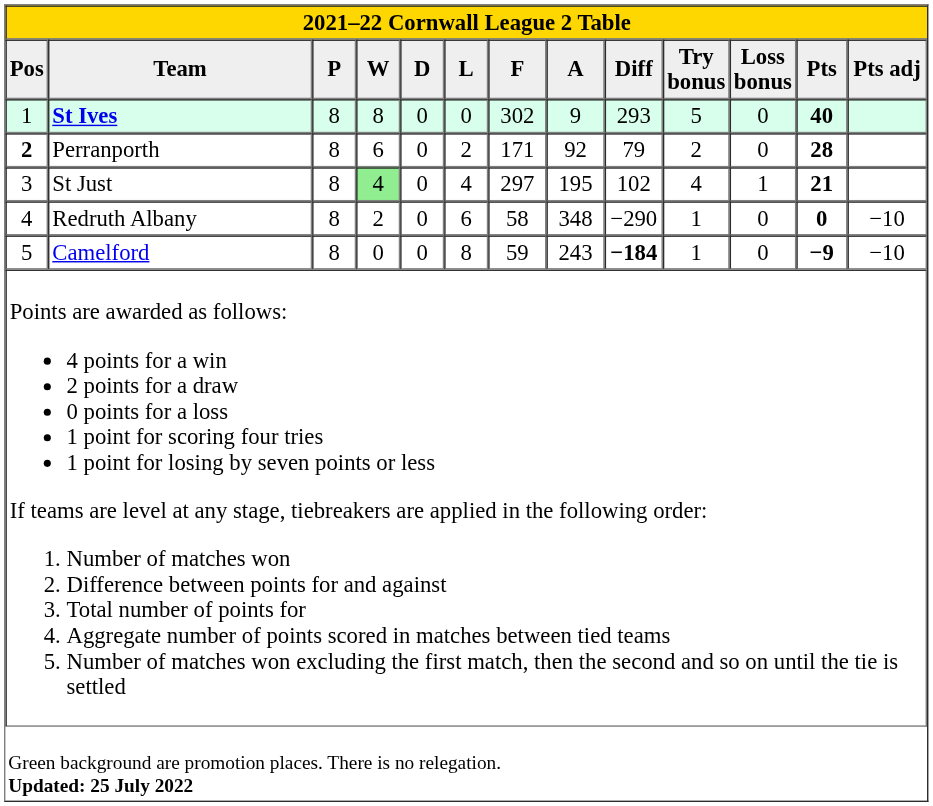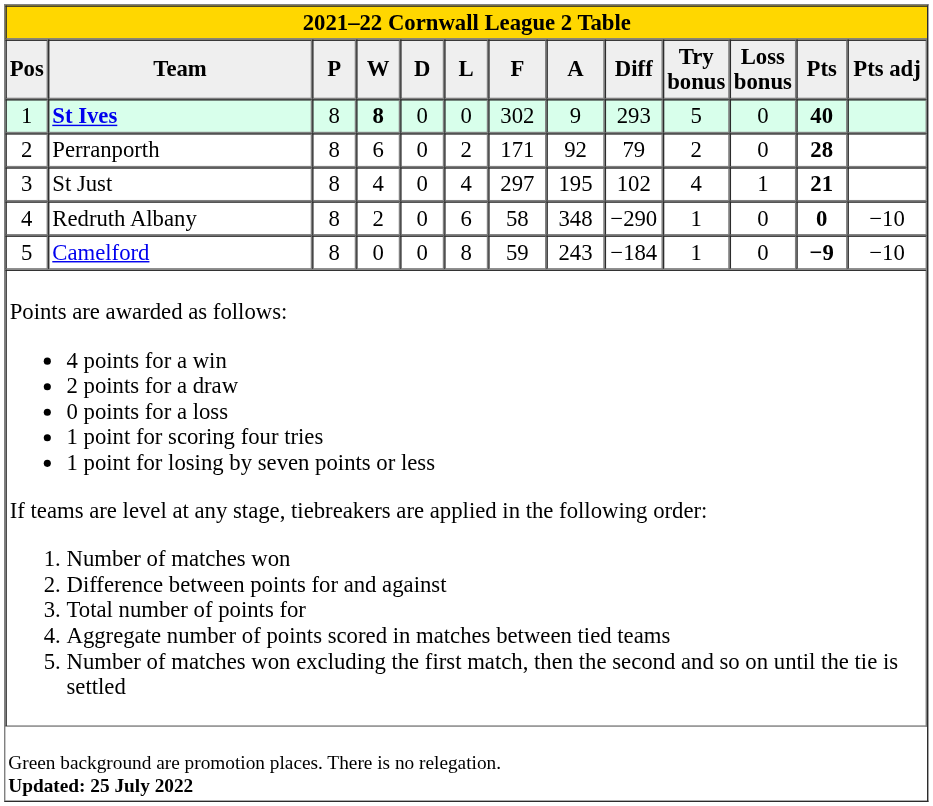(378, 115) normal -> (378, 115) bold
(27, 150) bold -> (27, 150) normal
(378, 184) lightgreen background -> (378, 184) no background
(634, 252) bold -> (634, 252) normal
